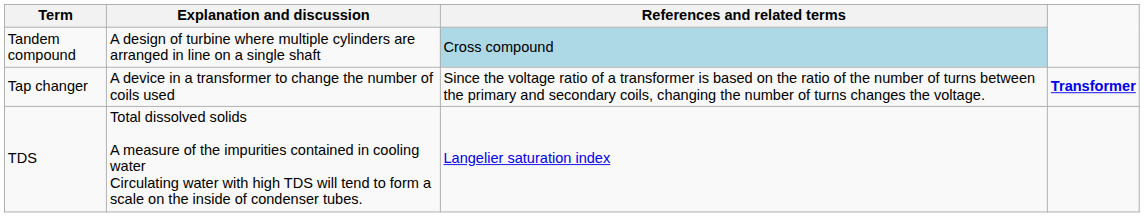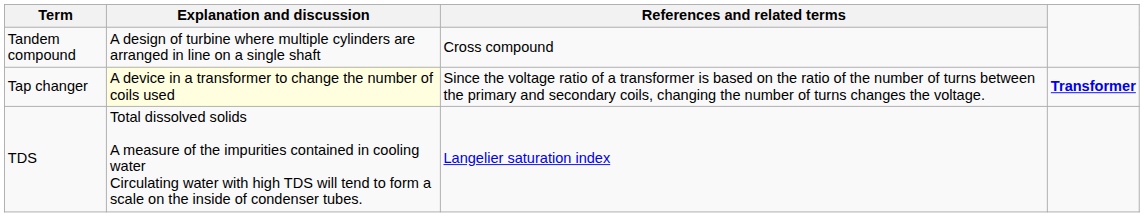(499, 47) lightblue background -> (499, 47) no background
(272, 86) no background -> (272, 86) lightyellow background
